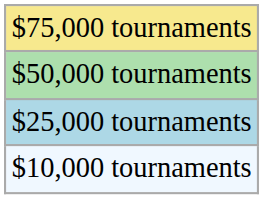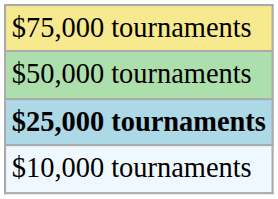(132, 121) normal -> (139, 121) bold
